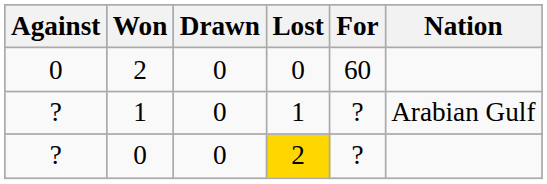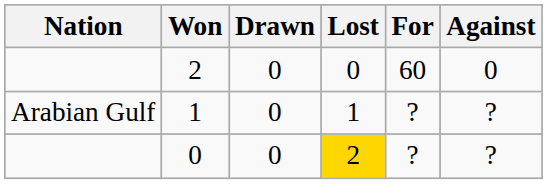columns swapped: (463, 26) <-> (56, 26)
